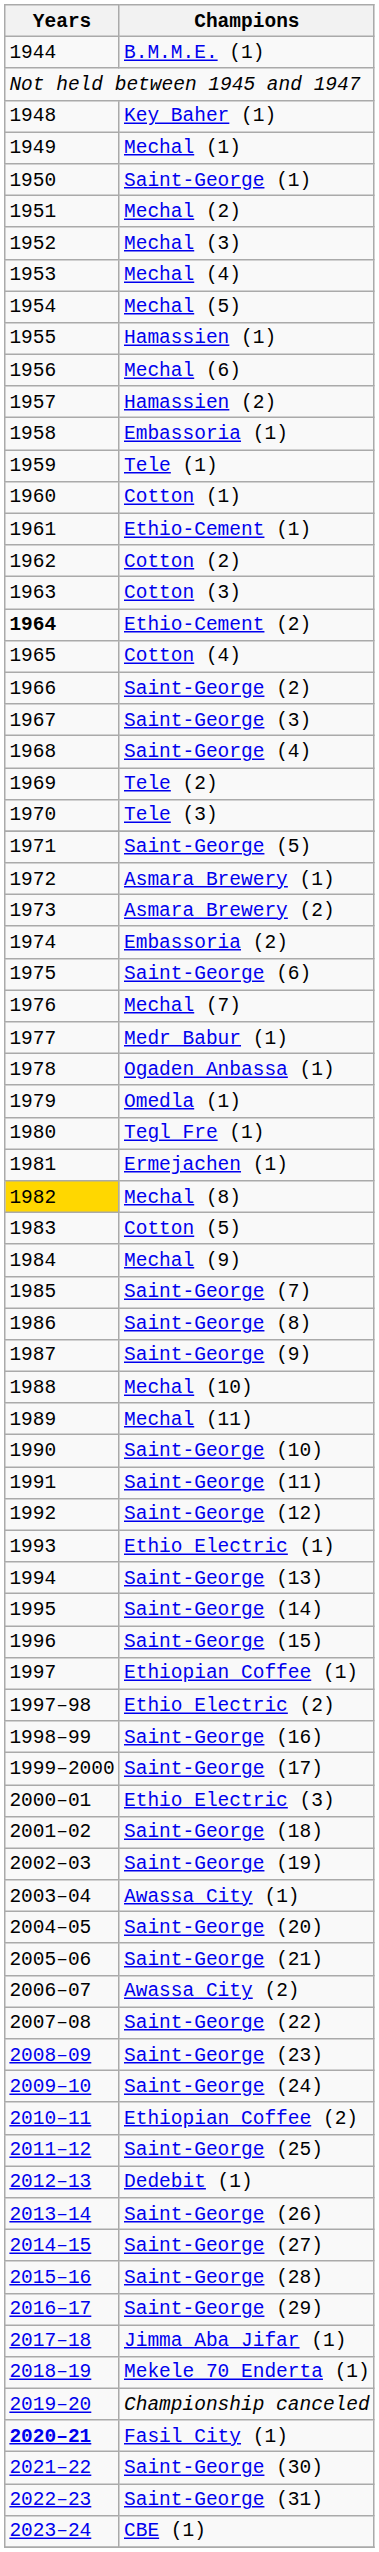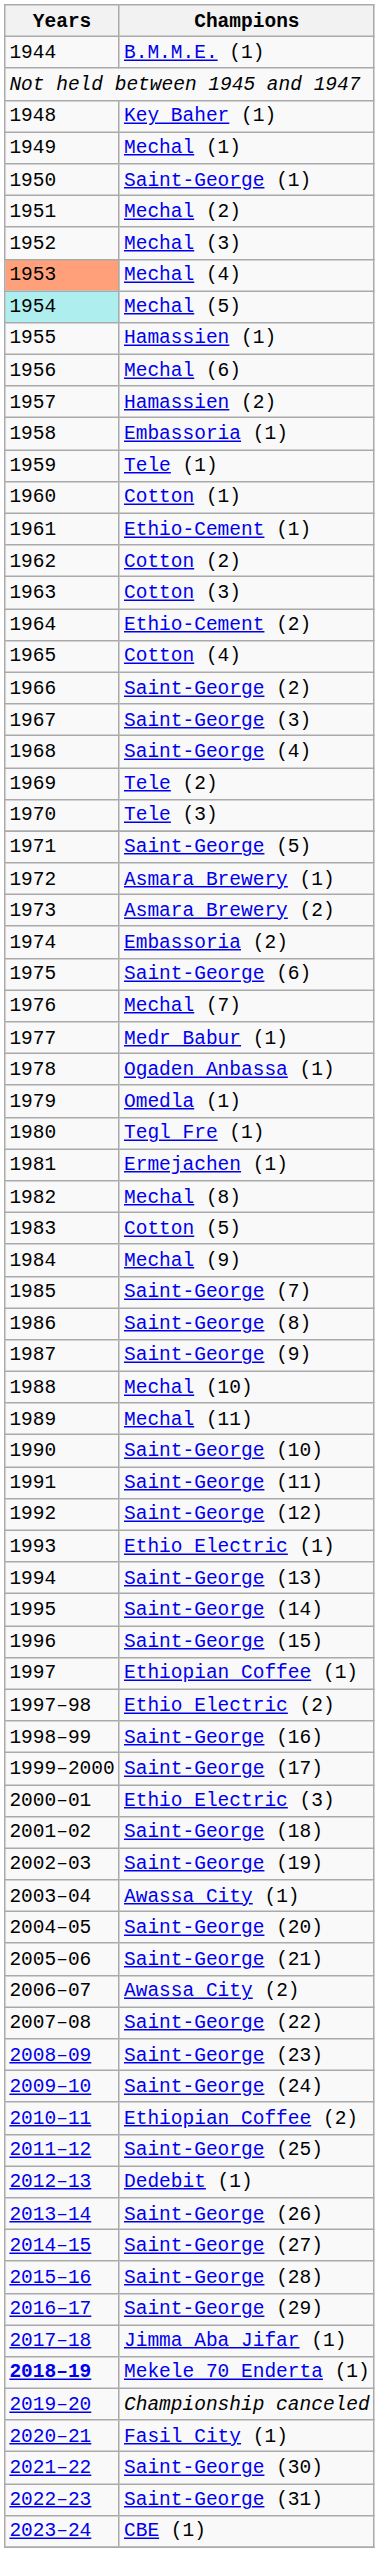(33, 275) no background -> (33, 275) lightsalmon background
(33, 307) no background -> (33, 307) paleturquoise background
(33, 624) bold -> (33, 624) normal
(33, 1197) gold background -> (33, 1197) no background
(50, 2372) normal -> (50, 2372) bold
(50, 2436) bold -> (50, 2436) normal
